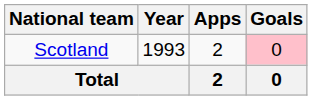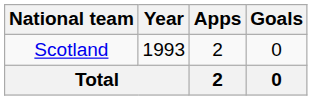(277, 49) pink background -> (277, 49) no background
